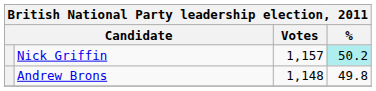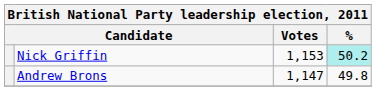(305, 55) 1,157 -> (305, 55) 1,153
(305, 76) 1,148 -> (305, 76) 1,147
